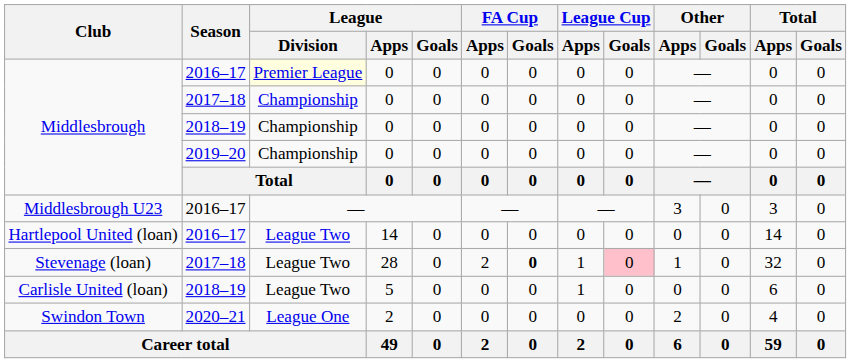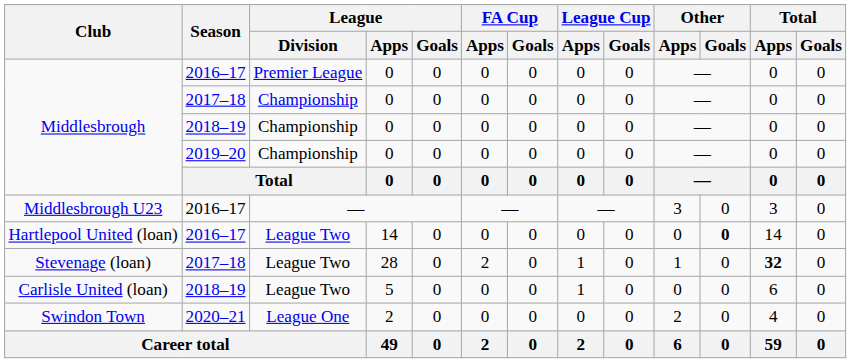(308, 72) lightyellow background -> (308, 72) no background
(725, 235) normal -> (725, 235) bold
(533, 262) bold -> (533, 262) normal
(629, 262) pink background -> (629, 262) no background
(773, 262) normal -> (773, 262) bold
